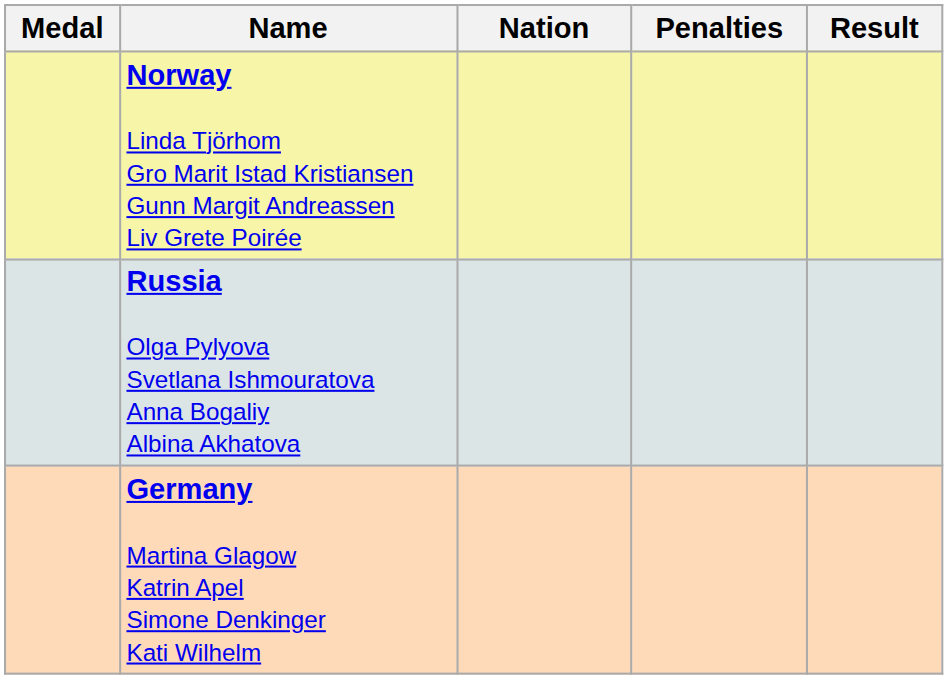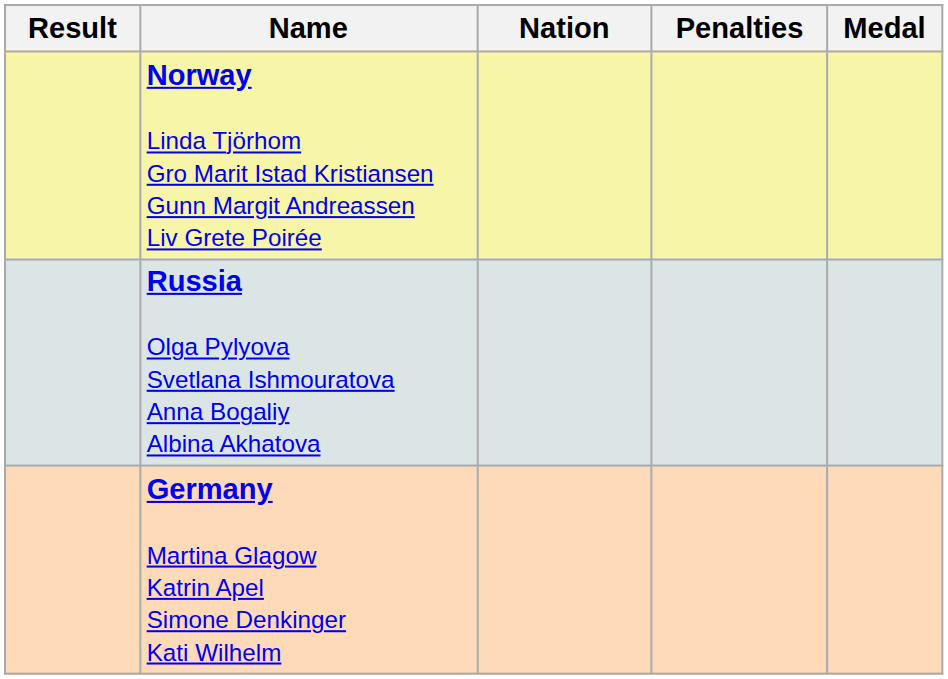columns swapped: (62, 28) <-> (874, 28)
